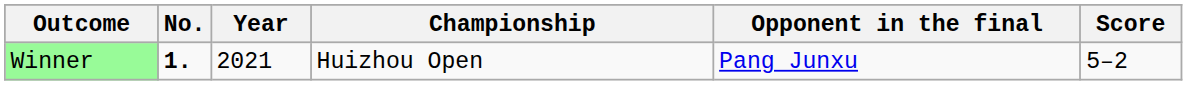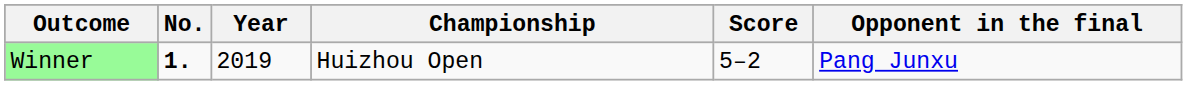columns swapped: (897, 24) <-> (1131, 24)
(244, 61) 2021 -> (244, 61) 2019
